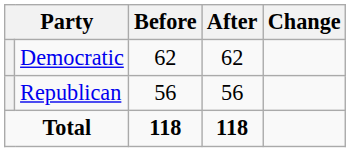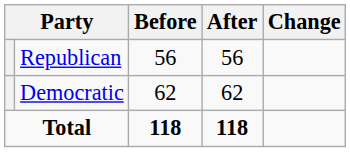rows swapped: (72, 57) <-> (71, 92)
